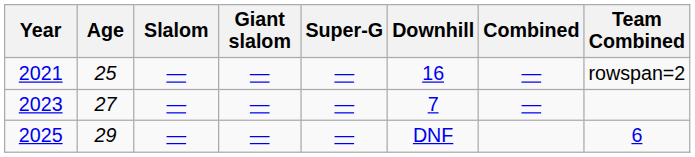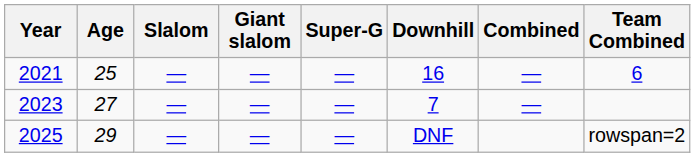(637, 73) rowspan=2 -> (637, 73) 6
(637, 135) 6 -> (637, 135) rowspan=2
